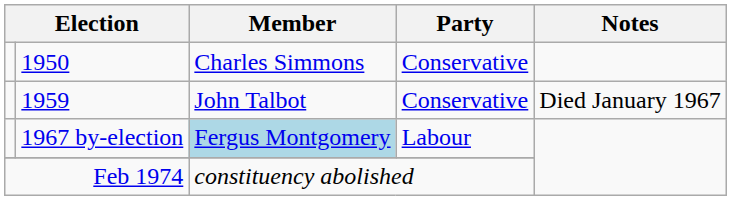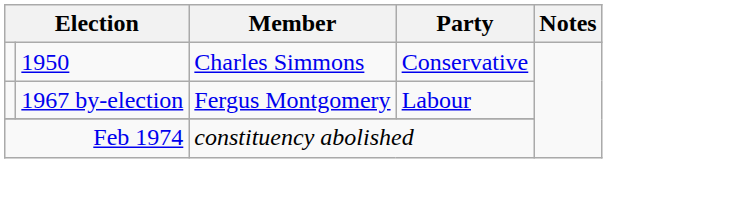- row: (45, 99)
(292, 137) lightblue background -> (292, 99) no background
